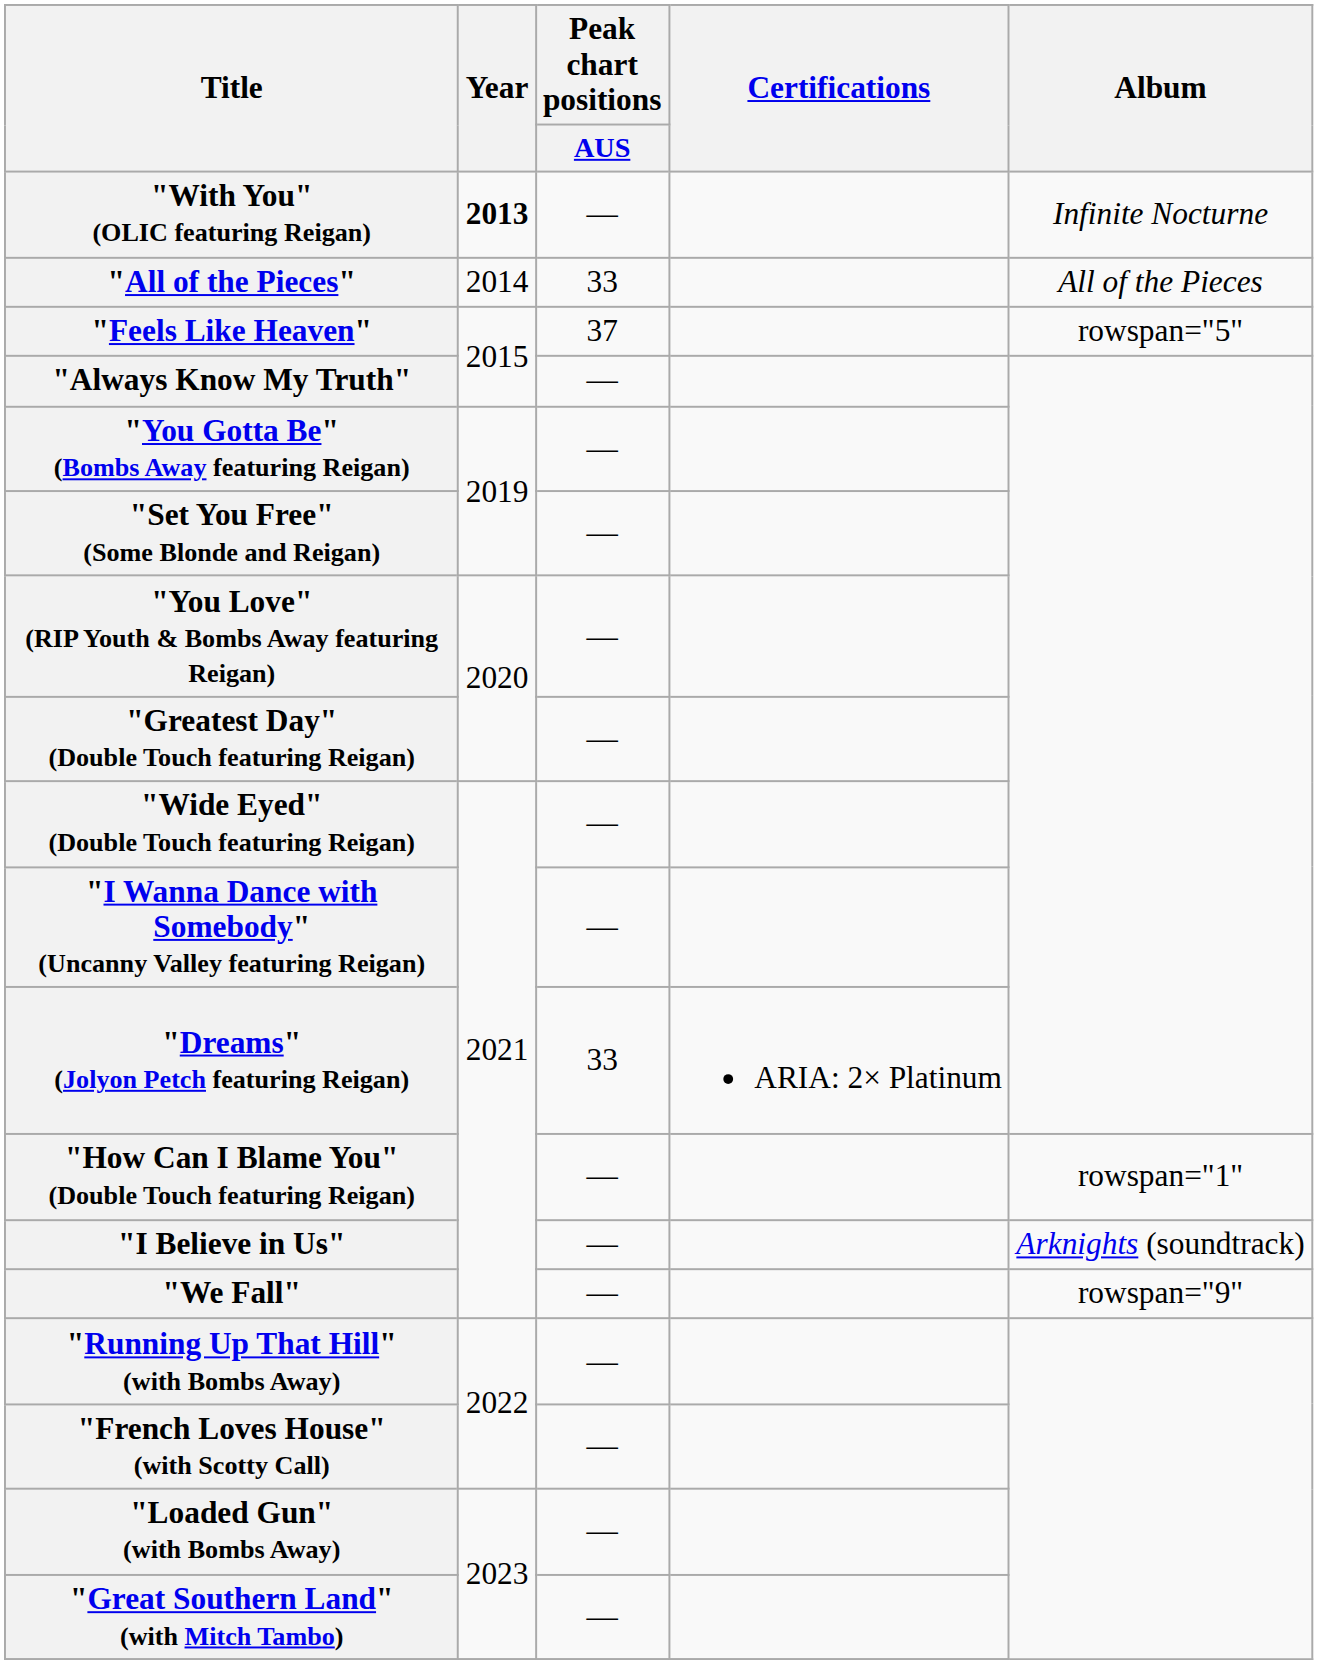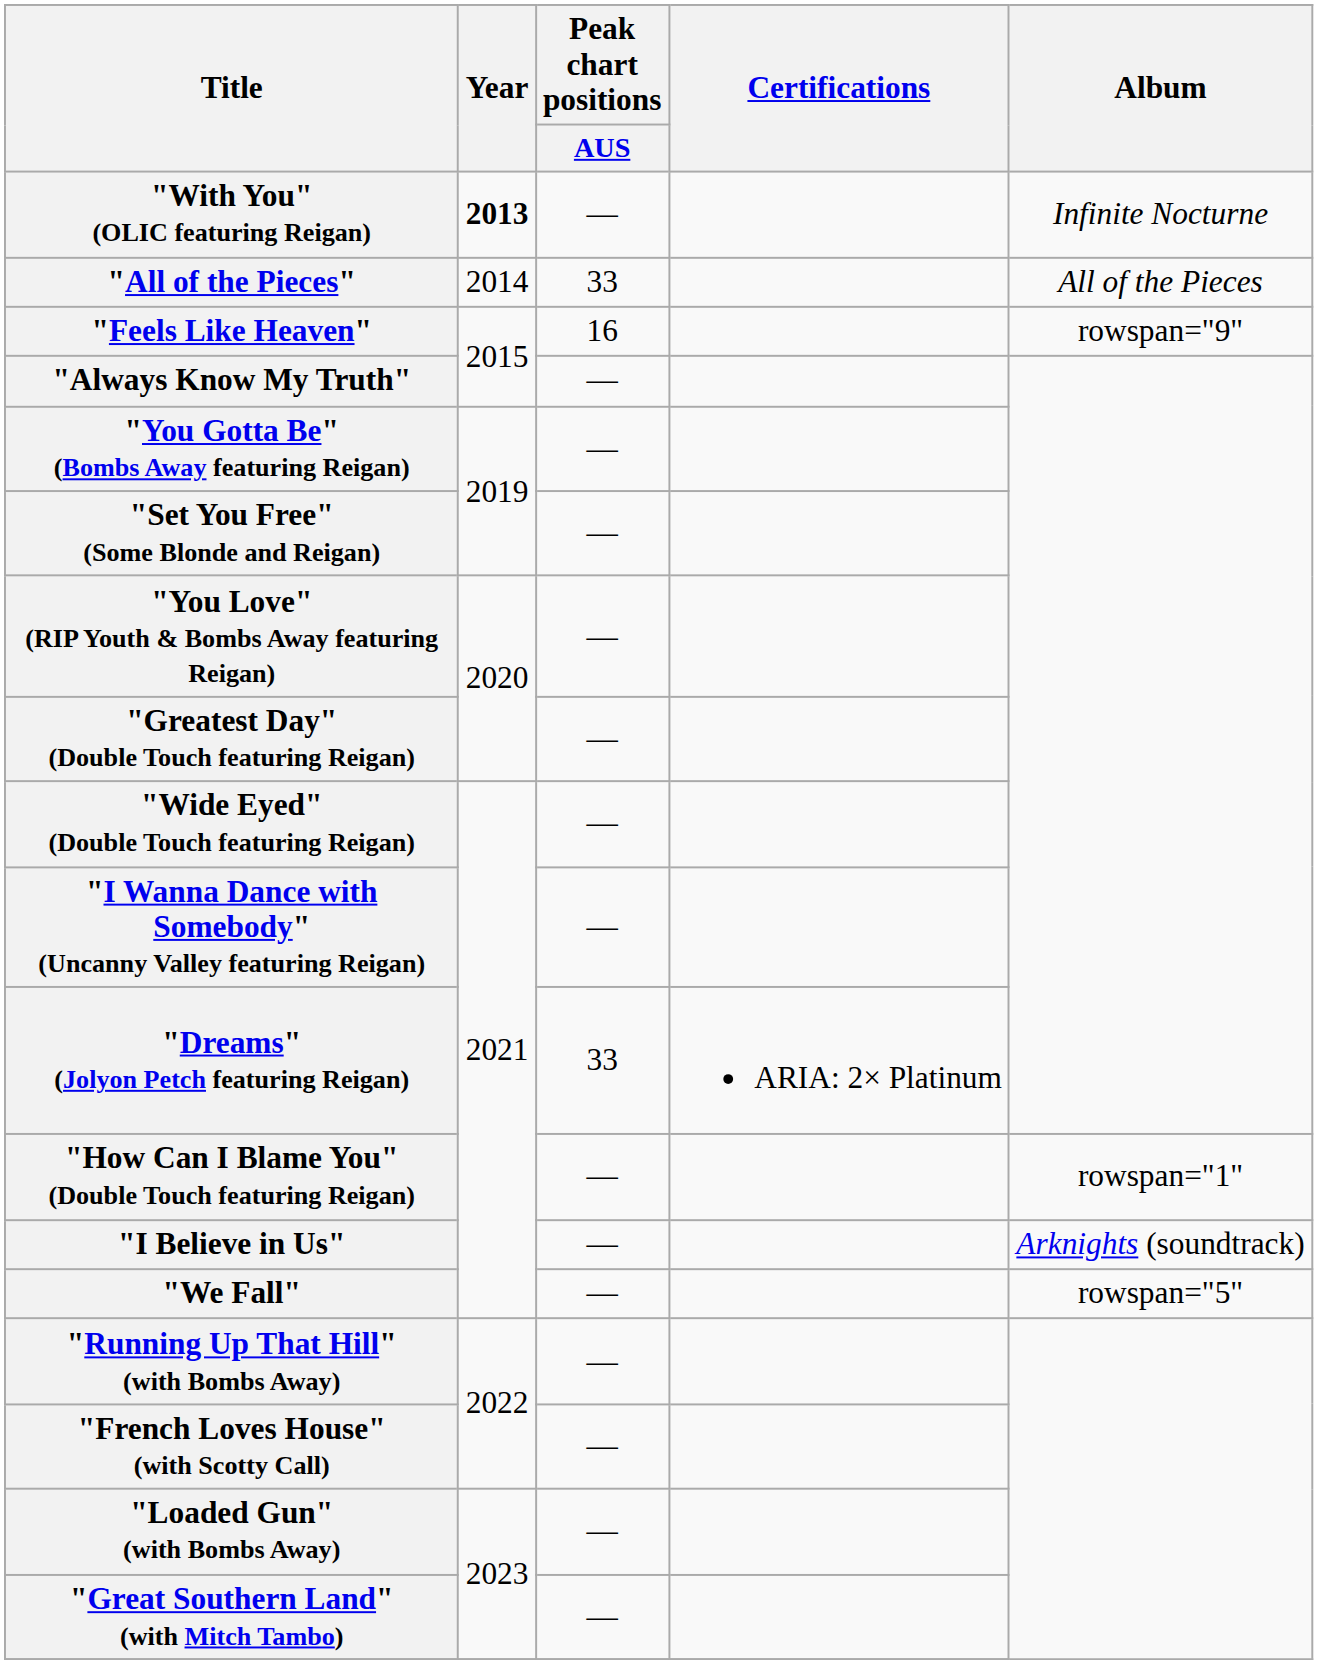(602, 330) 37 -> (602, 330) 16
(1161, 330) rowspan="5" -> (1161, 330) rowspan="9"
(1161, 1293) rowspan="9" -> (1161, 1293) rowspan="5"
